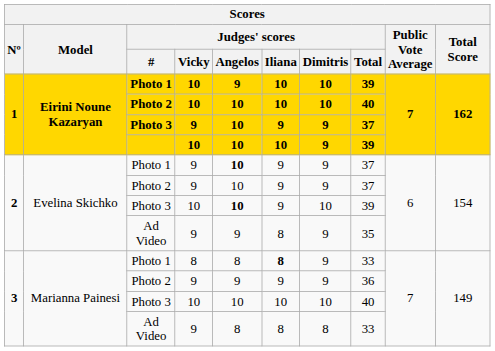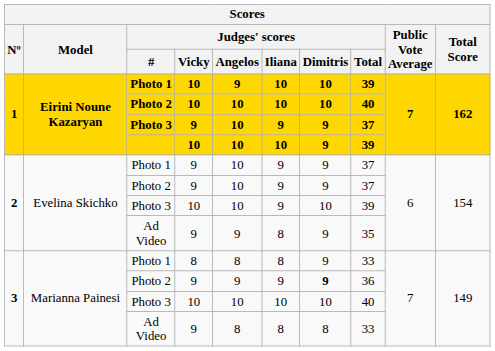(237, 165) bold -> (237, 165) normal
(237, 205) bold -> (237, 205) normal
(281, 260) bold -> (281, 260) normal
(325, 281) normal -> (325, 281) bold
